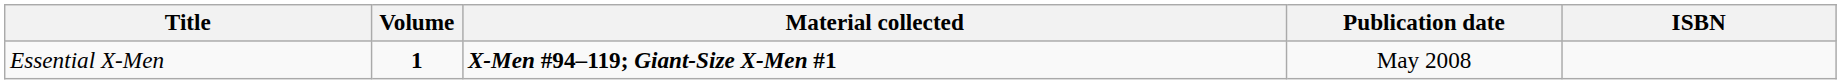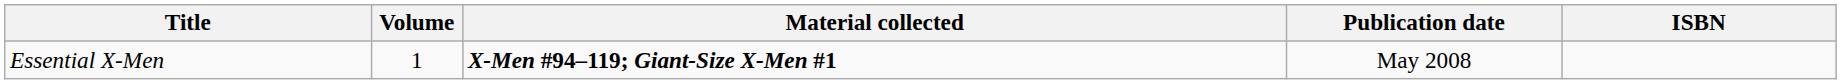(417, 59) bold -> (417, 59) normal
